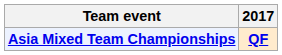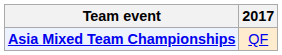(258, 39) bold -> (258, 39) normal
